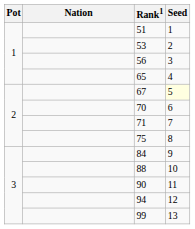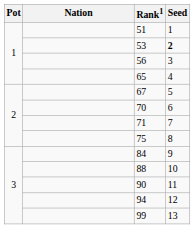(170, 45) normal -> (170, 45) bold
(170, 92) lightyellow background -> (170, 92) no background
